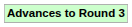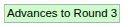(66, 13) bold -> (62, 13) normal
